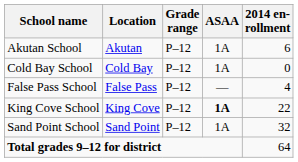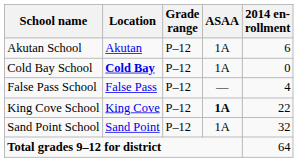(129, 68) normal -> (130, 68) bold
